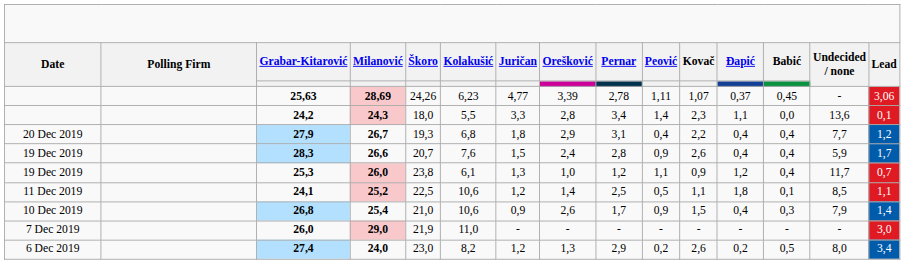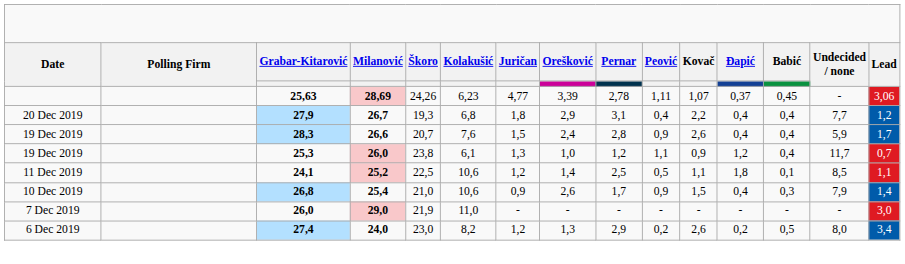- row: (303, 115)
